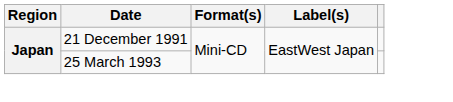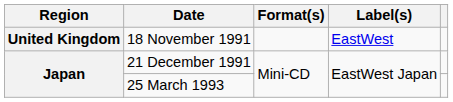+ row: (189, 39)
